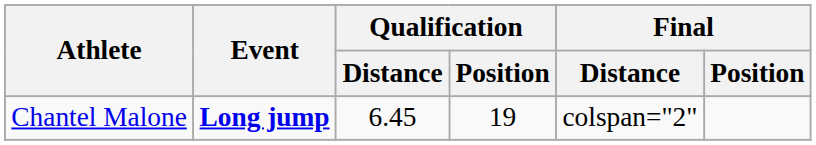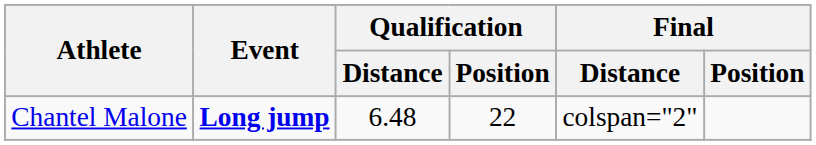(392, 117) 6.45 -> (392, 117) 6.48
(503, 117) 19 -> (503, 117) 22
